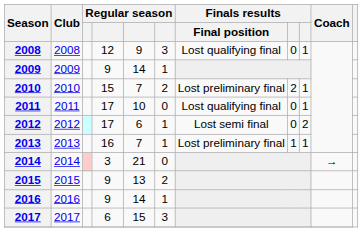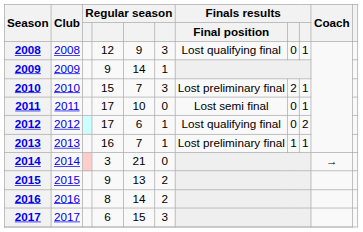(165, 87) 2 -> (165, 87) 3
(231, 106) Lost qualifying final -> (231, 106) Lost semi final
(231, 124) Lost semi final -> (231, 124) Lost qualifying final
(108, 198) 9 -> (108, 198) 8
(165, 198) 1 -> (165, 198) 2
